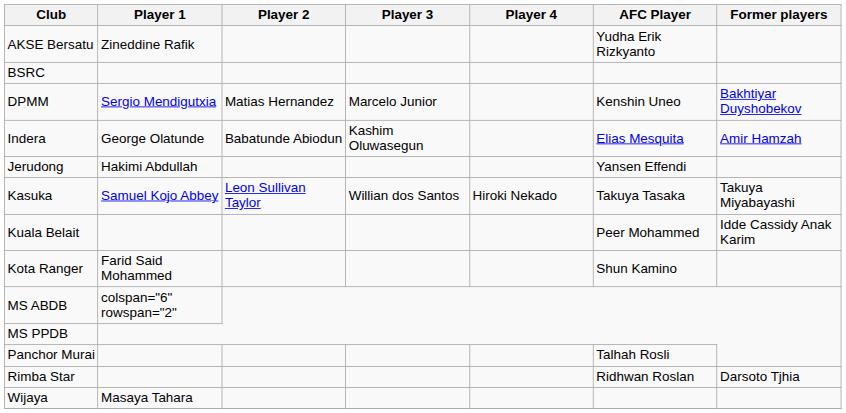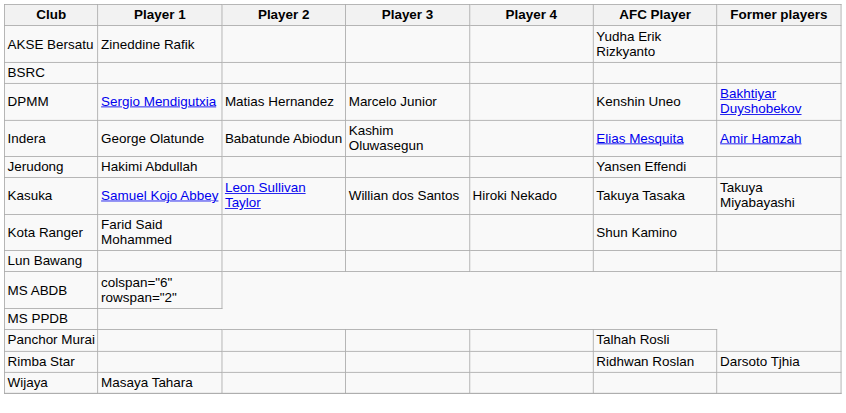- row: (43, 232)
+ row: (45, 261)
